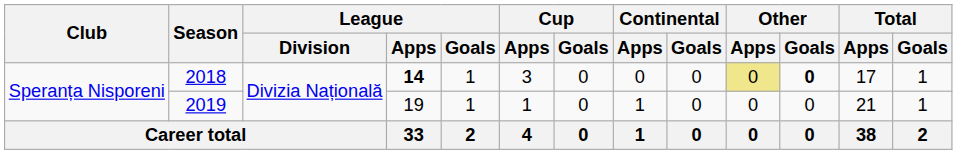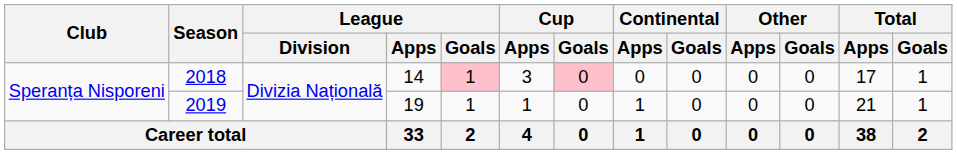(414, 76) bold -> (414, 76) normal
(470, 76) no background -> (470, 76) pink background
(583, 76) no background -> (583, 76) pink background
(753, 76) khaki background -> (753, 76) no background
(810, 76) bold -> (810, 76) normal
